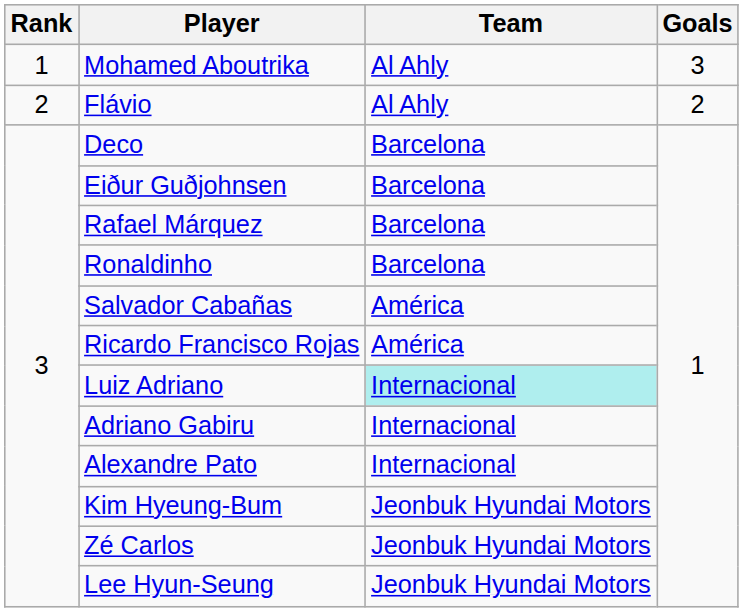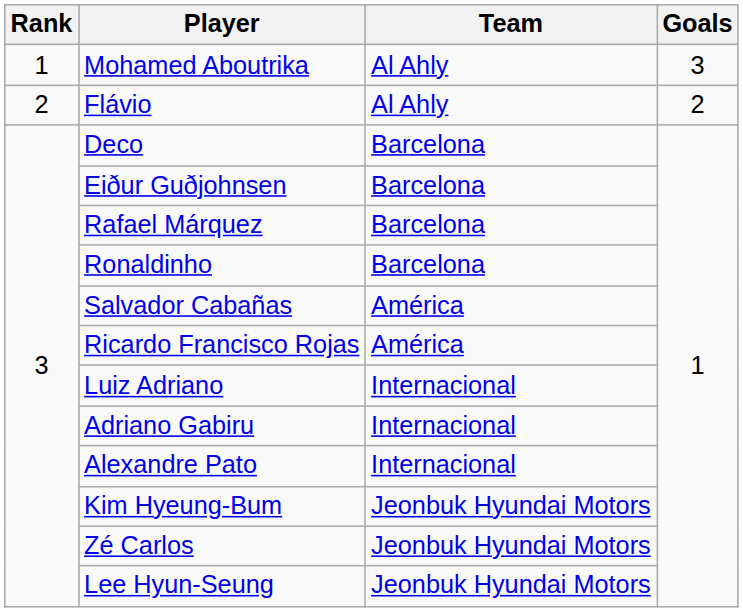(443, 385) paleturquoise background -> (443, 385) no background
